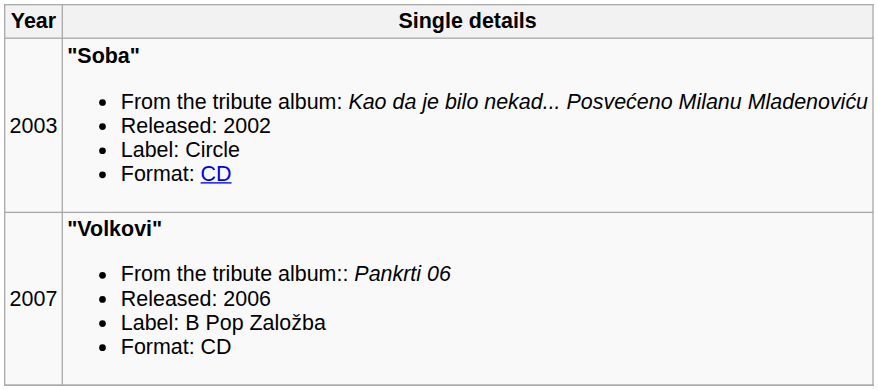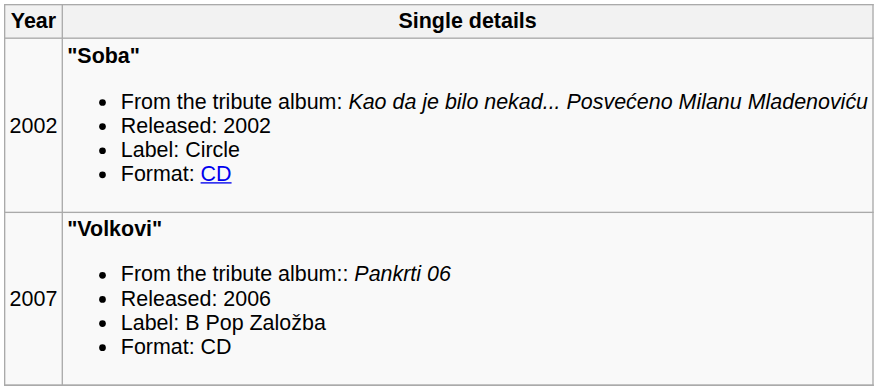(33, 125) 2003 -> (33, 125) 2002
